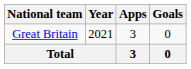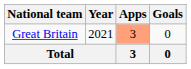(133, 34) no background -> (133, 34) lightsalmon background
